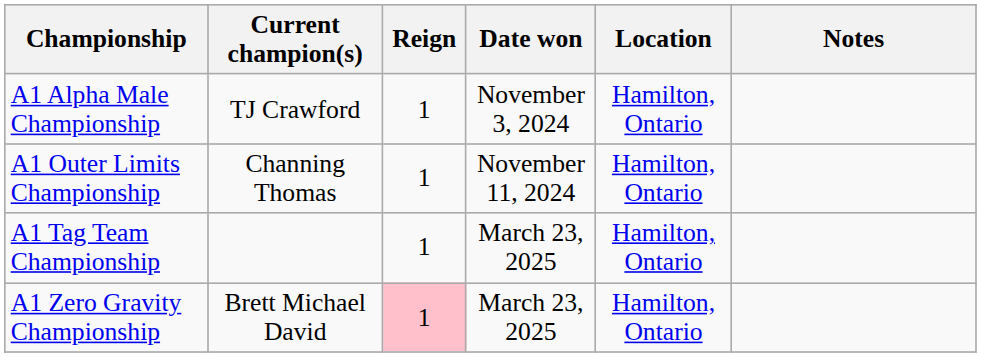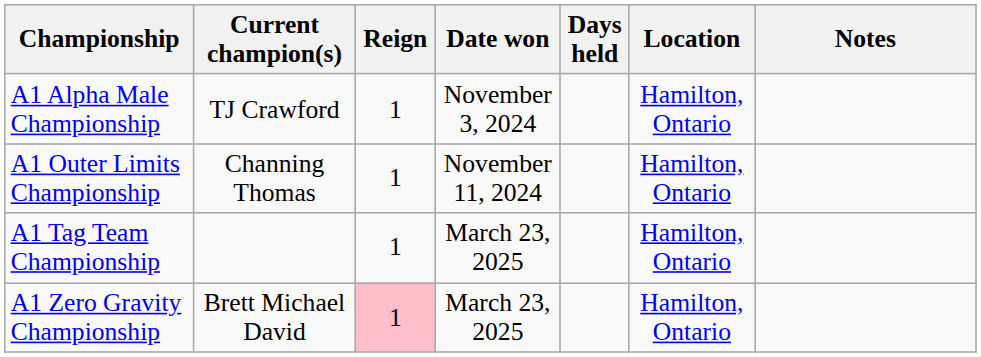+ column: (595, 39)
